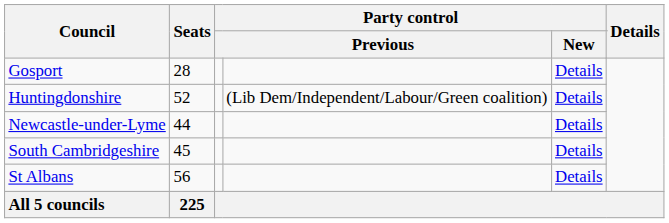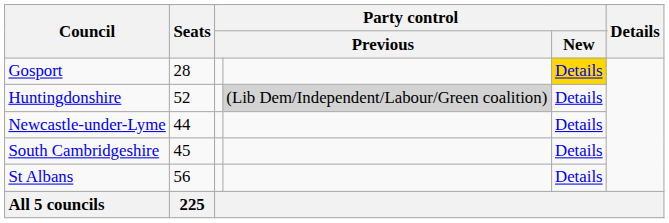(579, 71) no background -> (579, 71) gold background
(387, 97) no background -> (387, 97) lightgrey background
